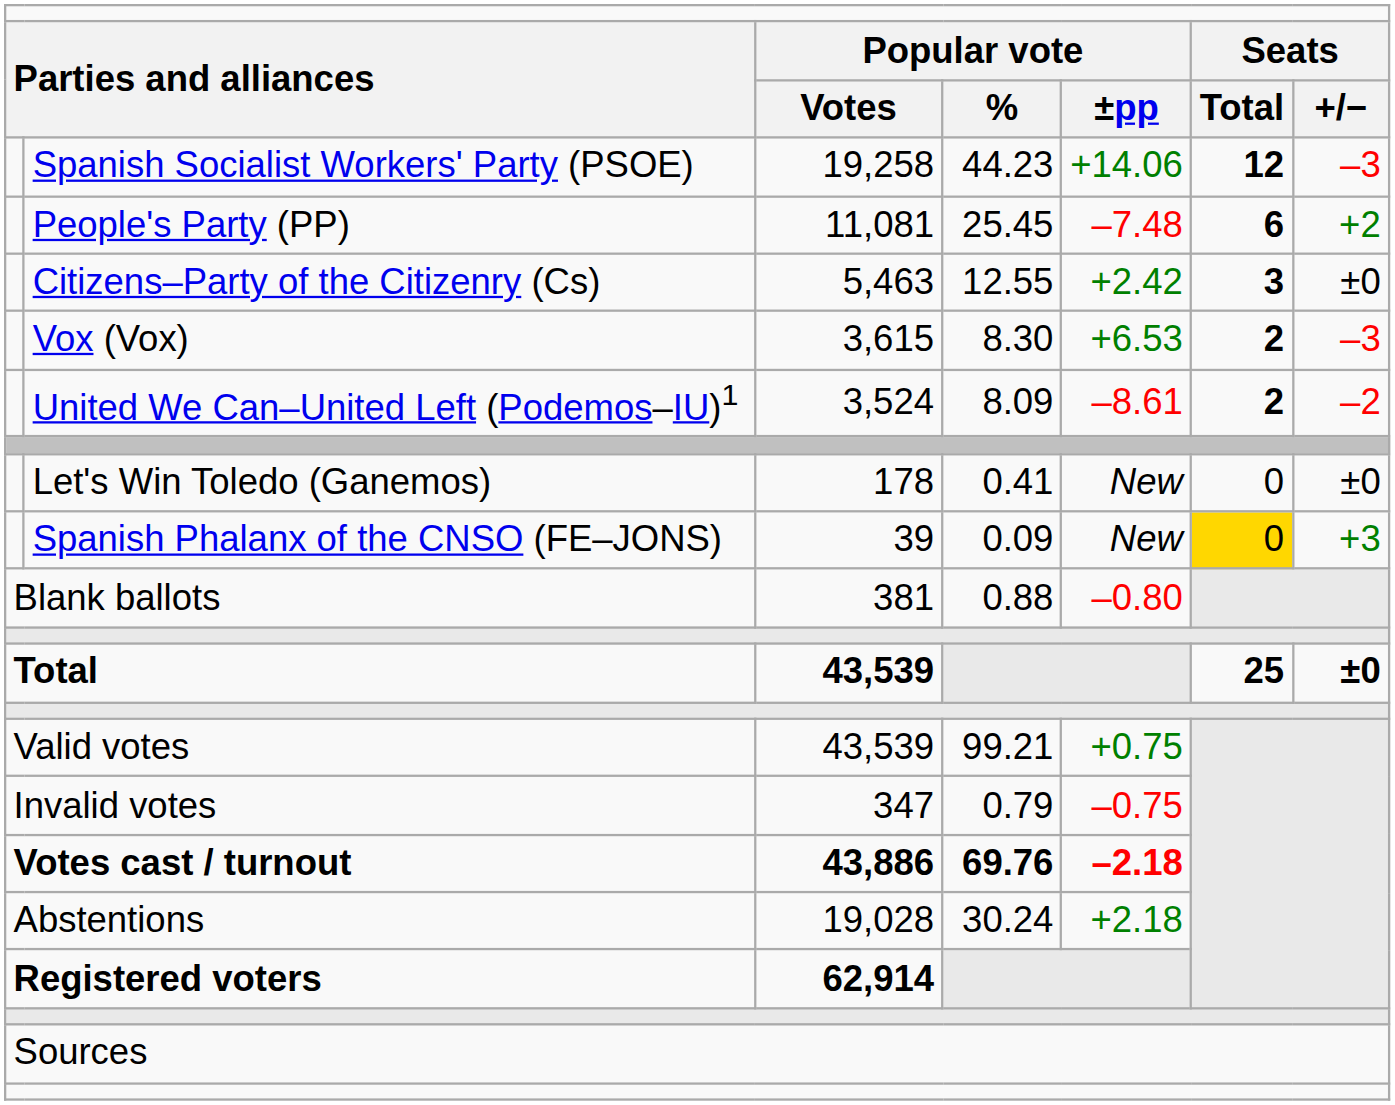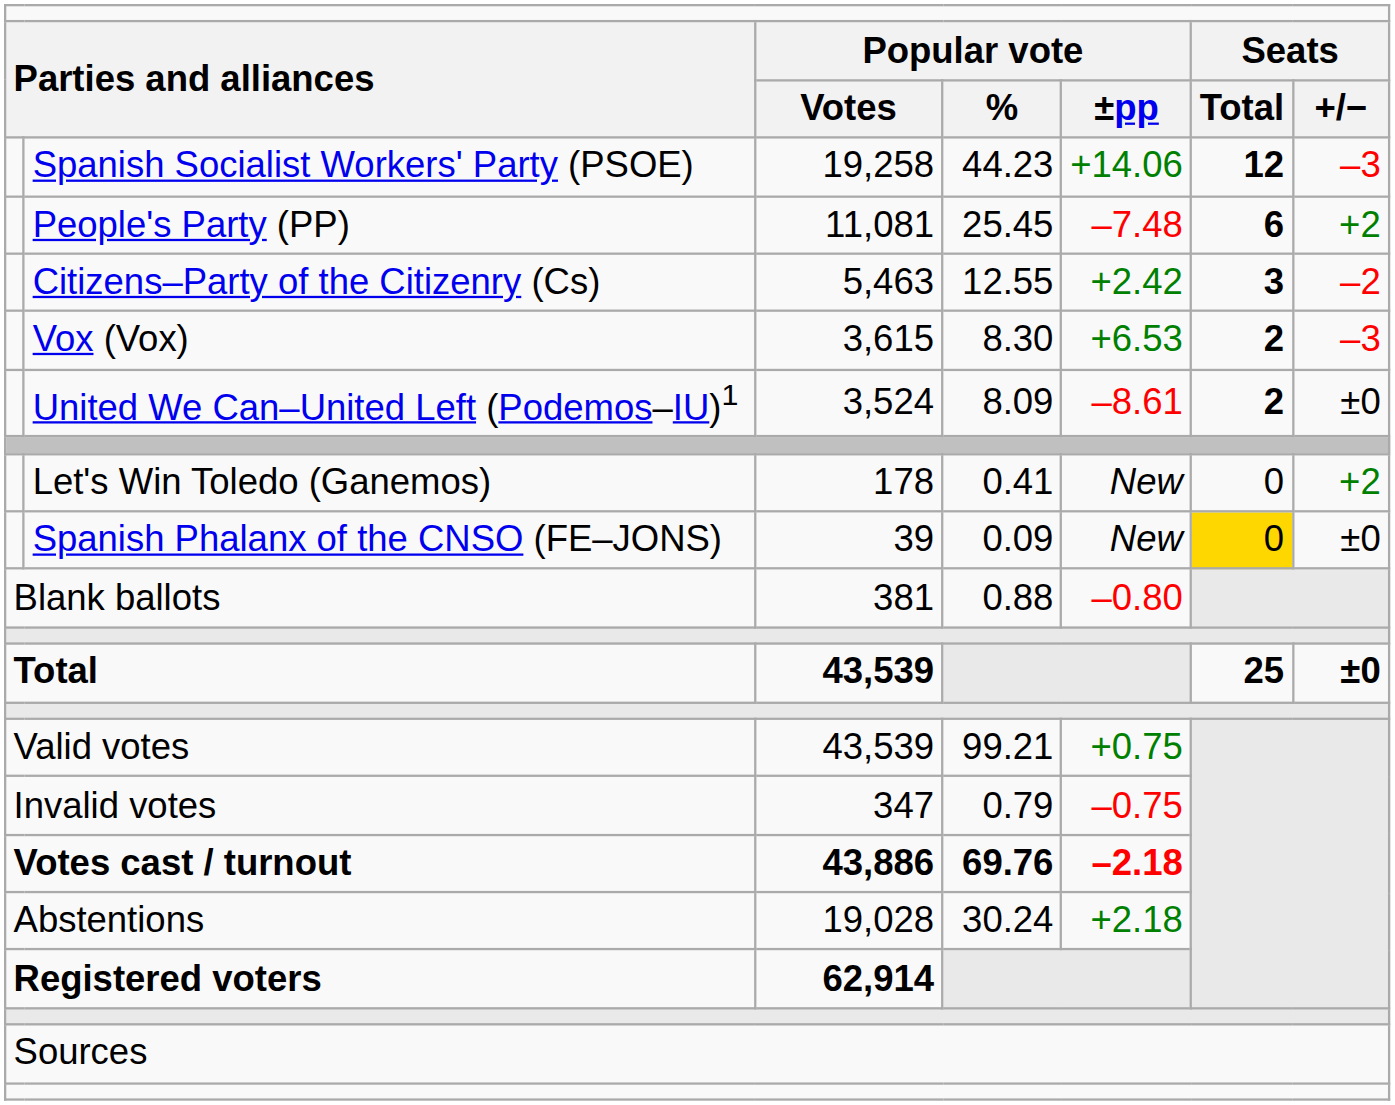(1361, 281) ±0 -> (1360, 281) –2
(1360, 402) –2 -> (1361, 402) ±0
(1361, 481) ±0 -> (1360, 481) +2
(1360, 539) +3 -> (1361, 539) ±0
